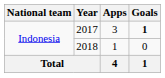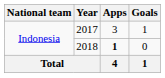(145, 30) bold -> (145, 30) normal
(115, 47) normal -> (115, 47) bold
